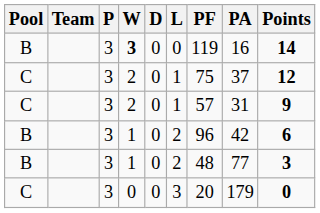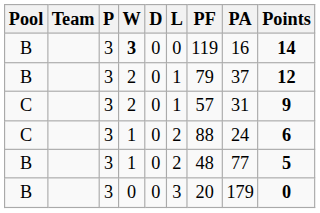(26, 76) C -> (26, 76) B
(205, 76) 75 -> (205, 76) 79
(26, 134) B -> (26, 134) C
(205, 134) 96 -> (205, 134) 88
(240, 134) 42 -> (240, 134) 24
(286, 163) 3 -> (286, 163) 5
(26, 192) C -> (26, 192) B
